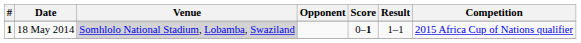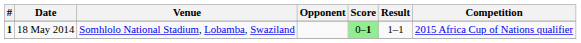(187, 30) lightgrey background -> (187, 30) no background
(363, 30) no background -> (363, 30) lightgreen background
